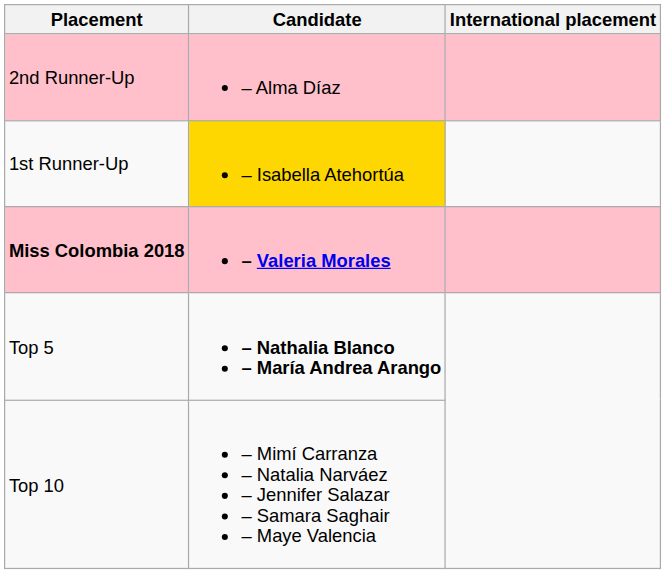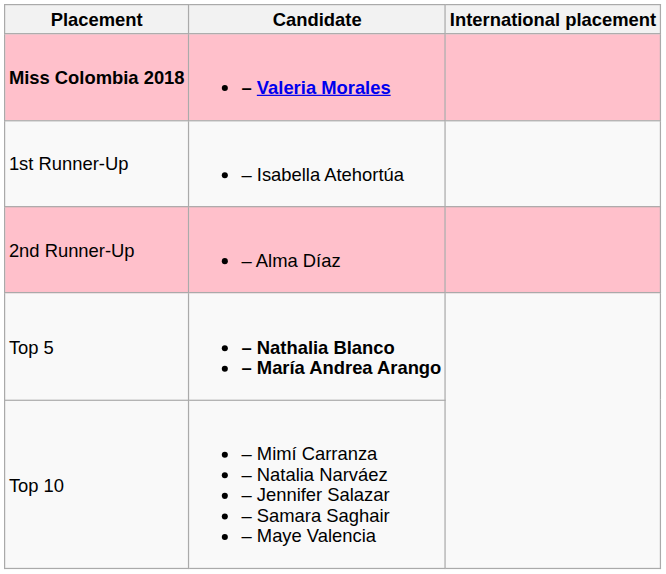rows swapped: (97, 250) <-> (72, 77)
(317, 174) gold background -> (317, 174) no background
